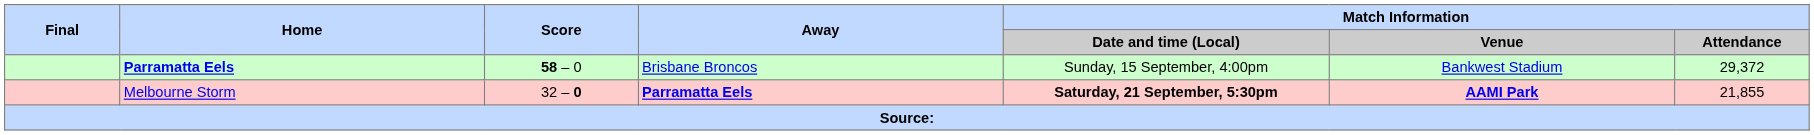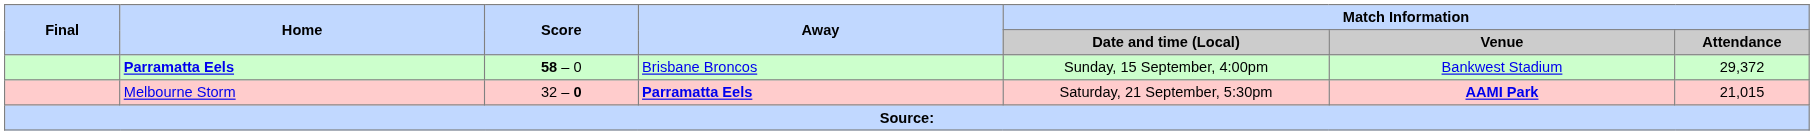(1166, 92) bold -> (1166, 92) normal
(1742, 92) 21,855 -> (1742, 92) 21,015
